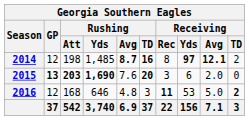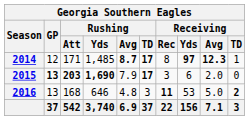(72, 60) 198 -> (72, 60) 171
(147, 60) 16 -> (147, 60) 17
(214, 60) 12.1 -> (214, 60) 12.3
(236, 60) 2 -> (236, 60) 1
(128, 76) 7.6 -> (128, 76) 7.9
(147, 76) 20 -> (147, 76) 17
(52, 92) 12 -> (52, 92) 13
